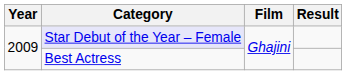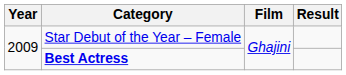(143, 37) lavender background -> (143, 37) no background
(83, 59) normal -> (86, 59) bold
